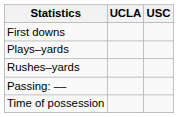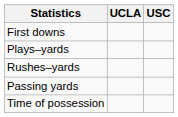+ row: (43, 85)
- row: (37, 85)
